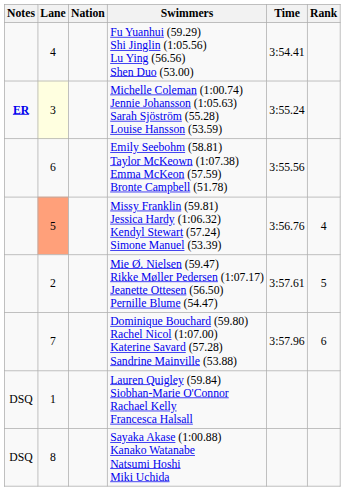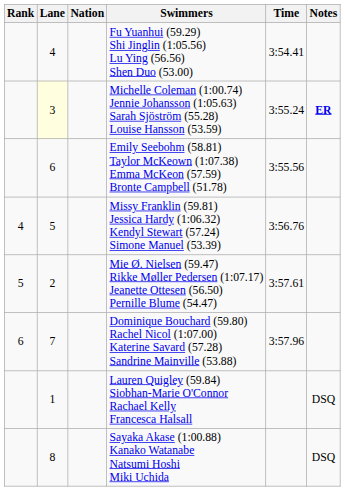columns swapped: (324, 13) <-> (21, 13)
(53, 225) lightsalmon background -> (52, 225) no background
